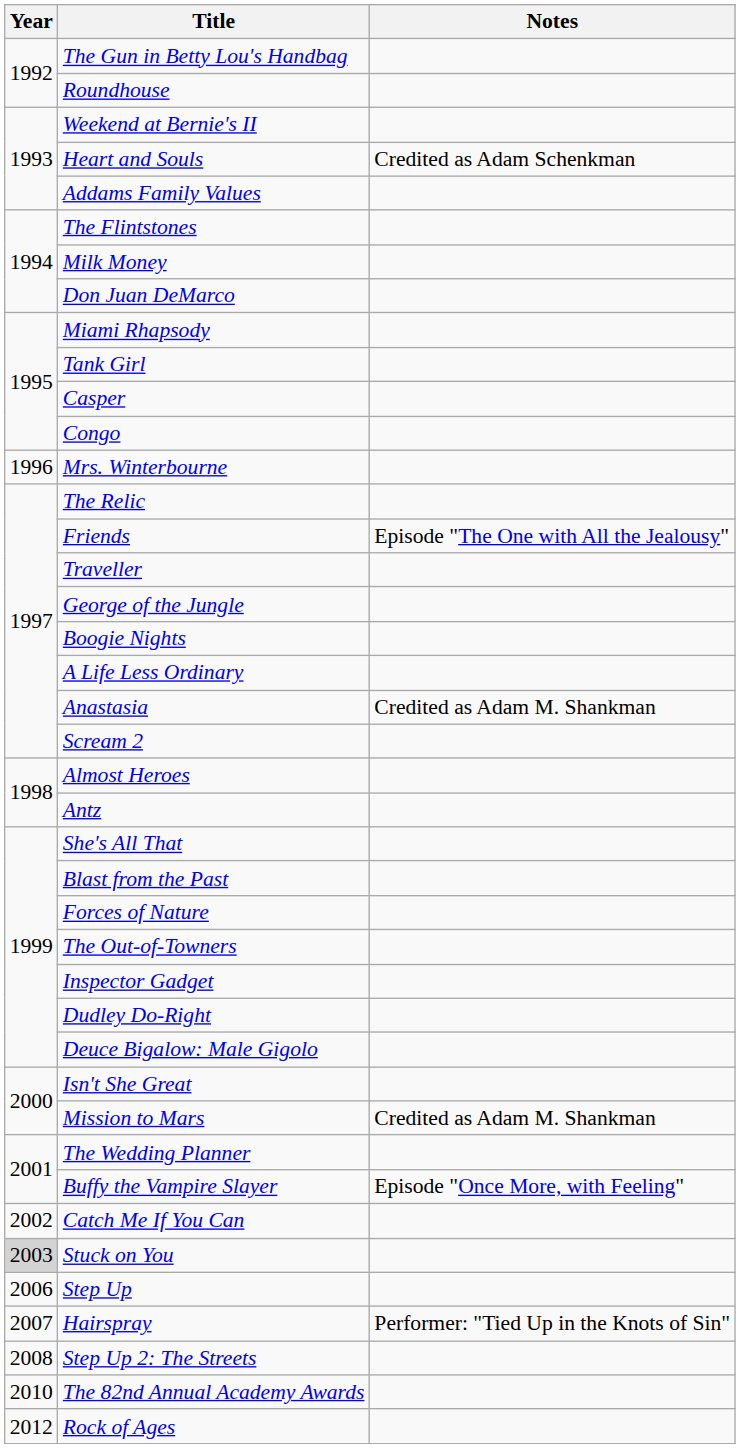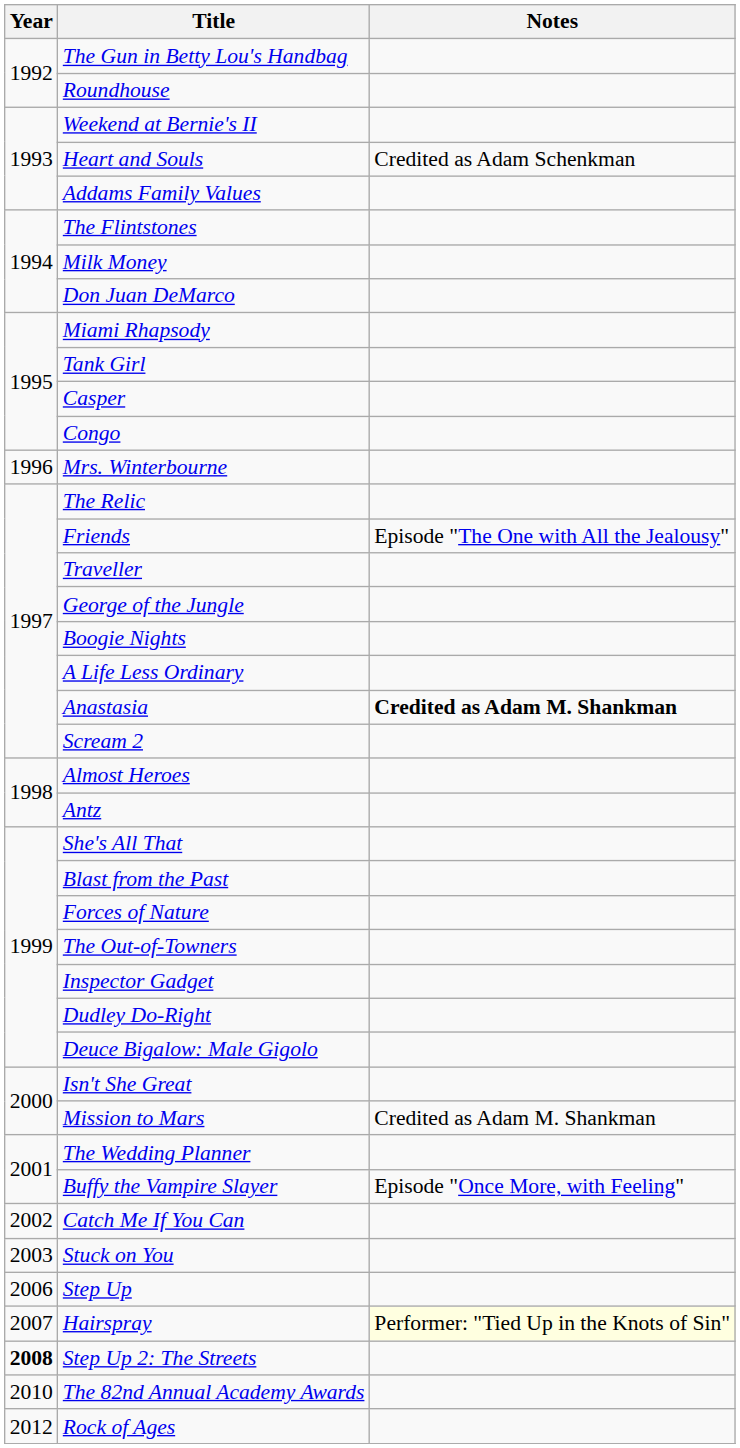(515, 706) normal -> (526, 706) bold
(31, 1254) lightgrey background -> (31, 1254) no background
(552, 1323) no background -> (552, 1323) lightyellow background
(31, 1357) normal -> (31, 1357) bold
